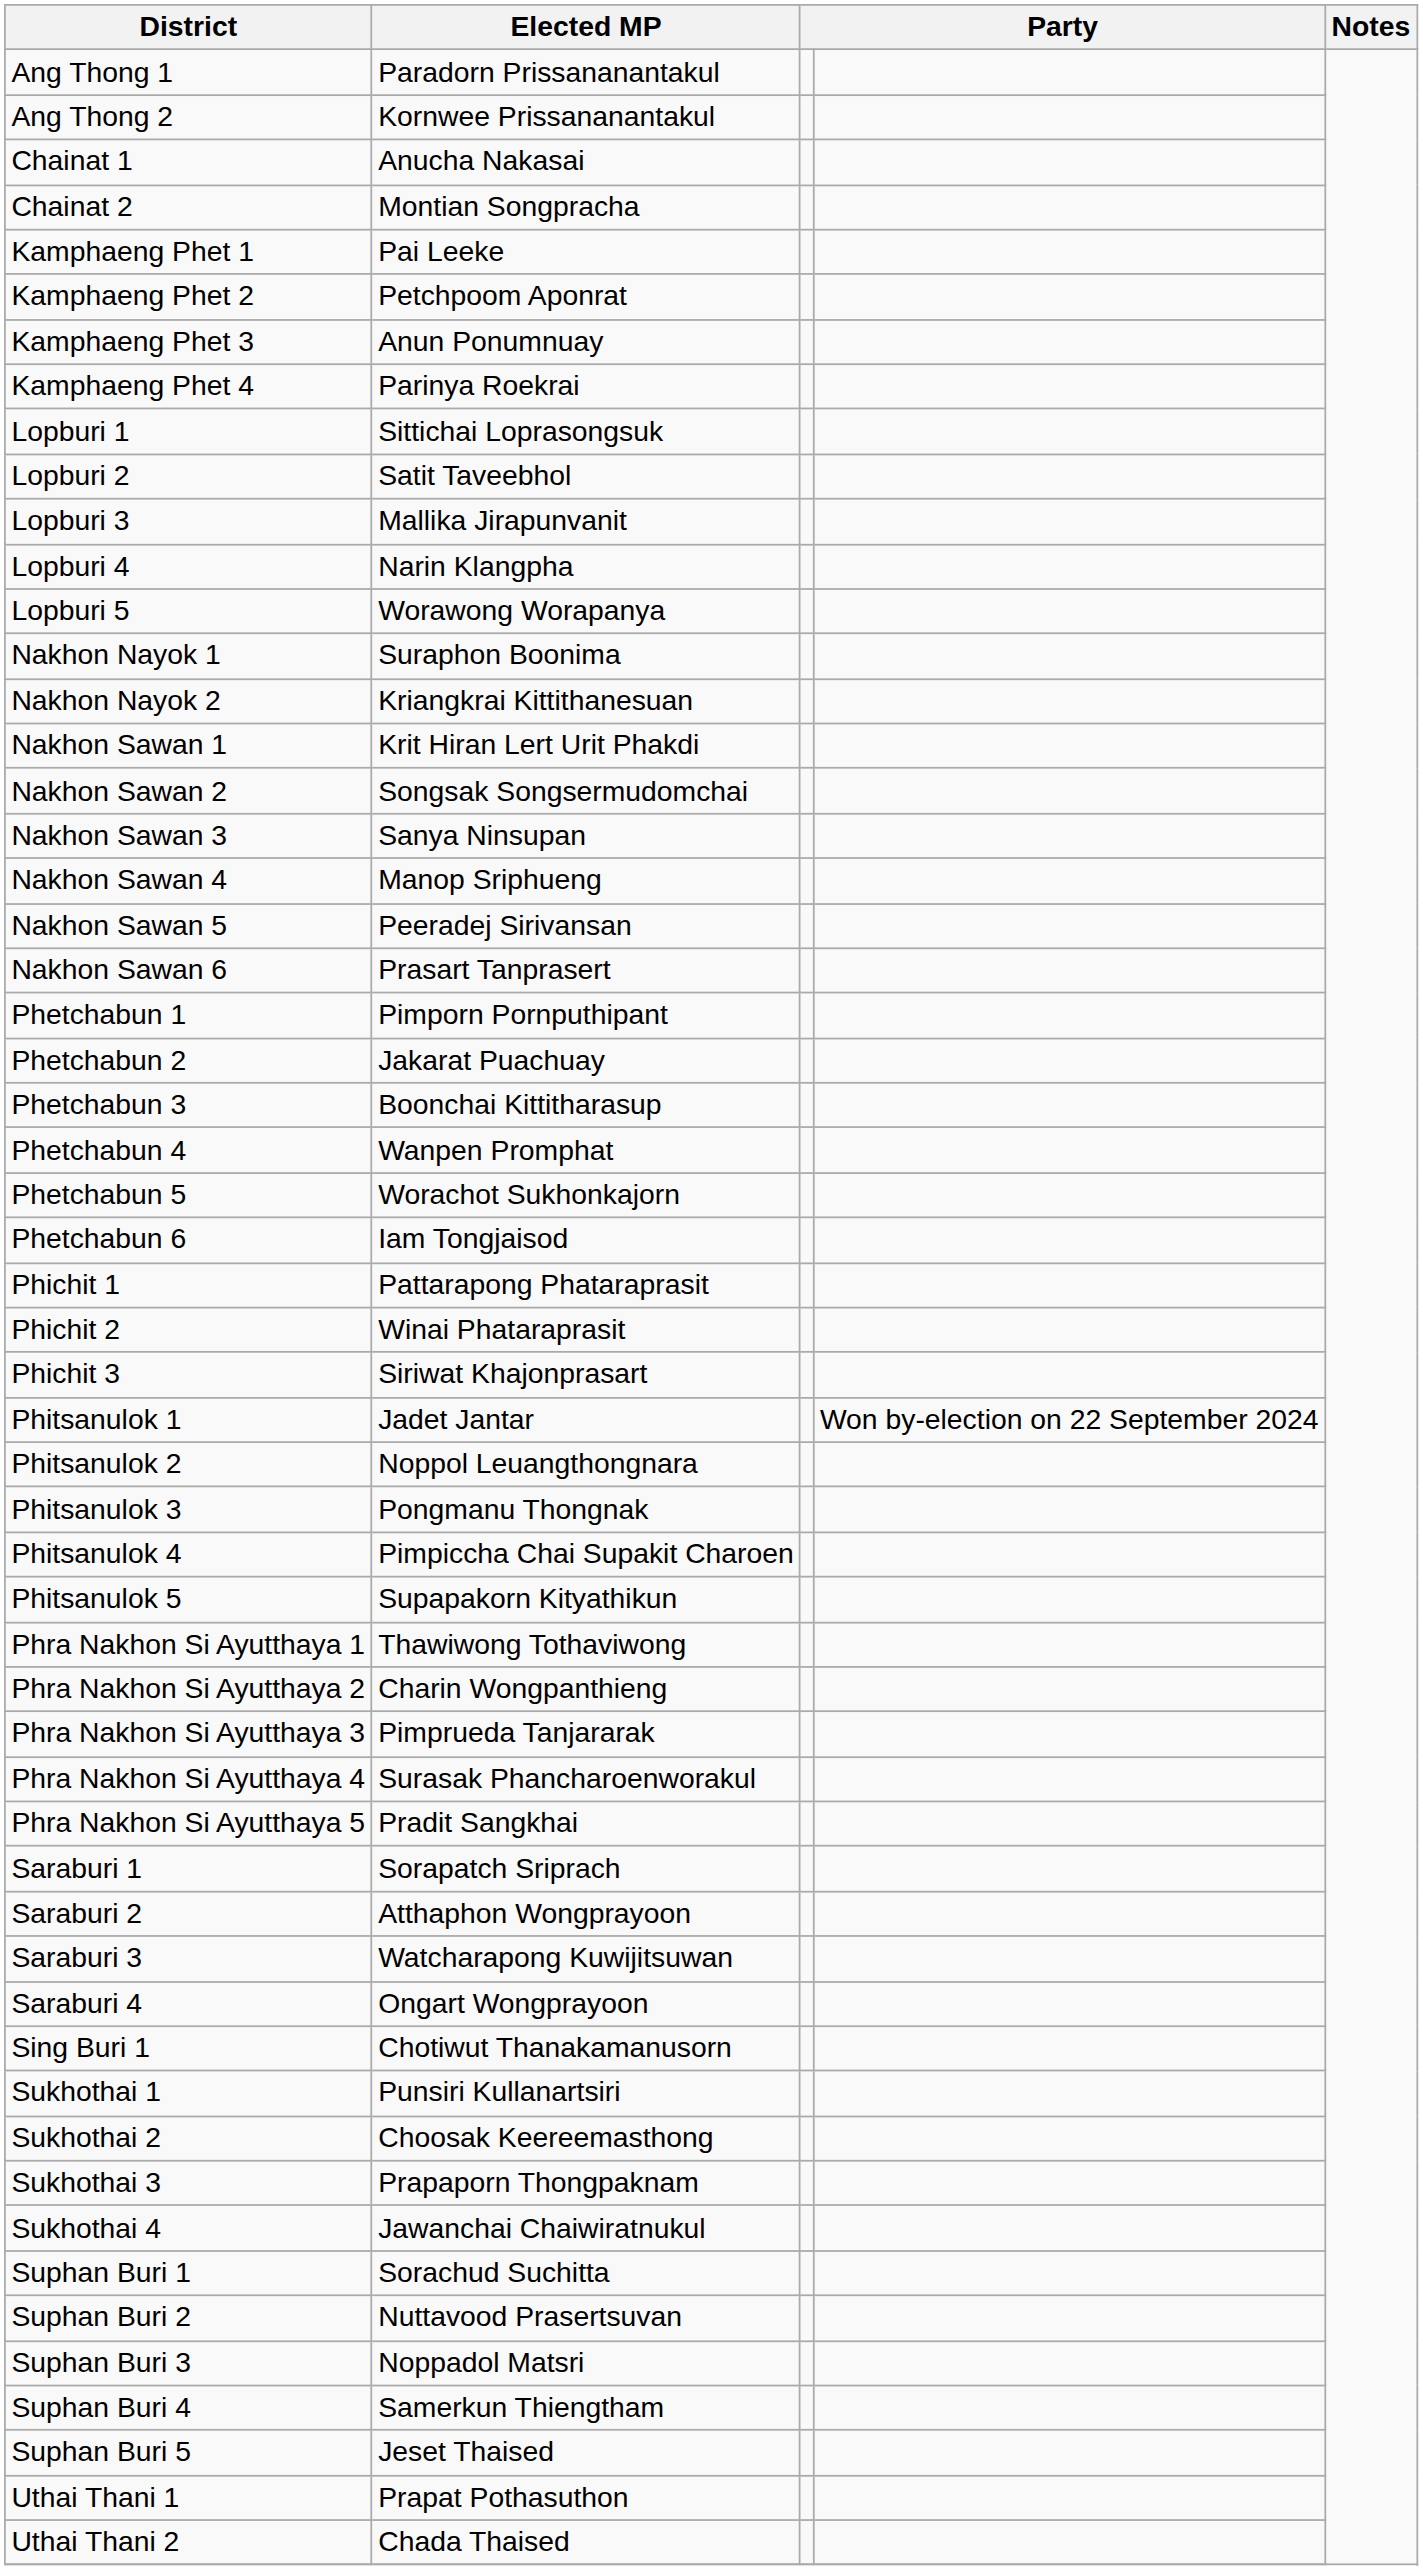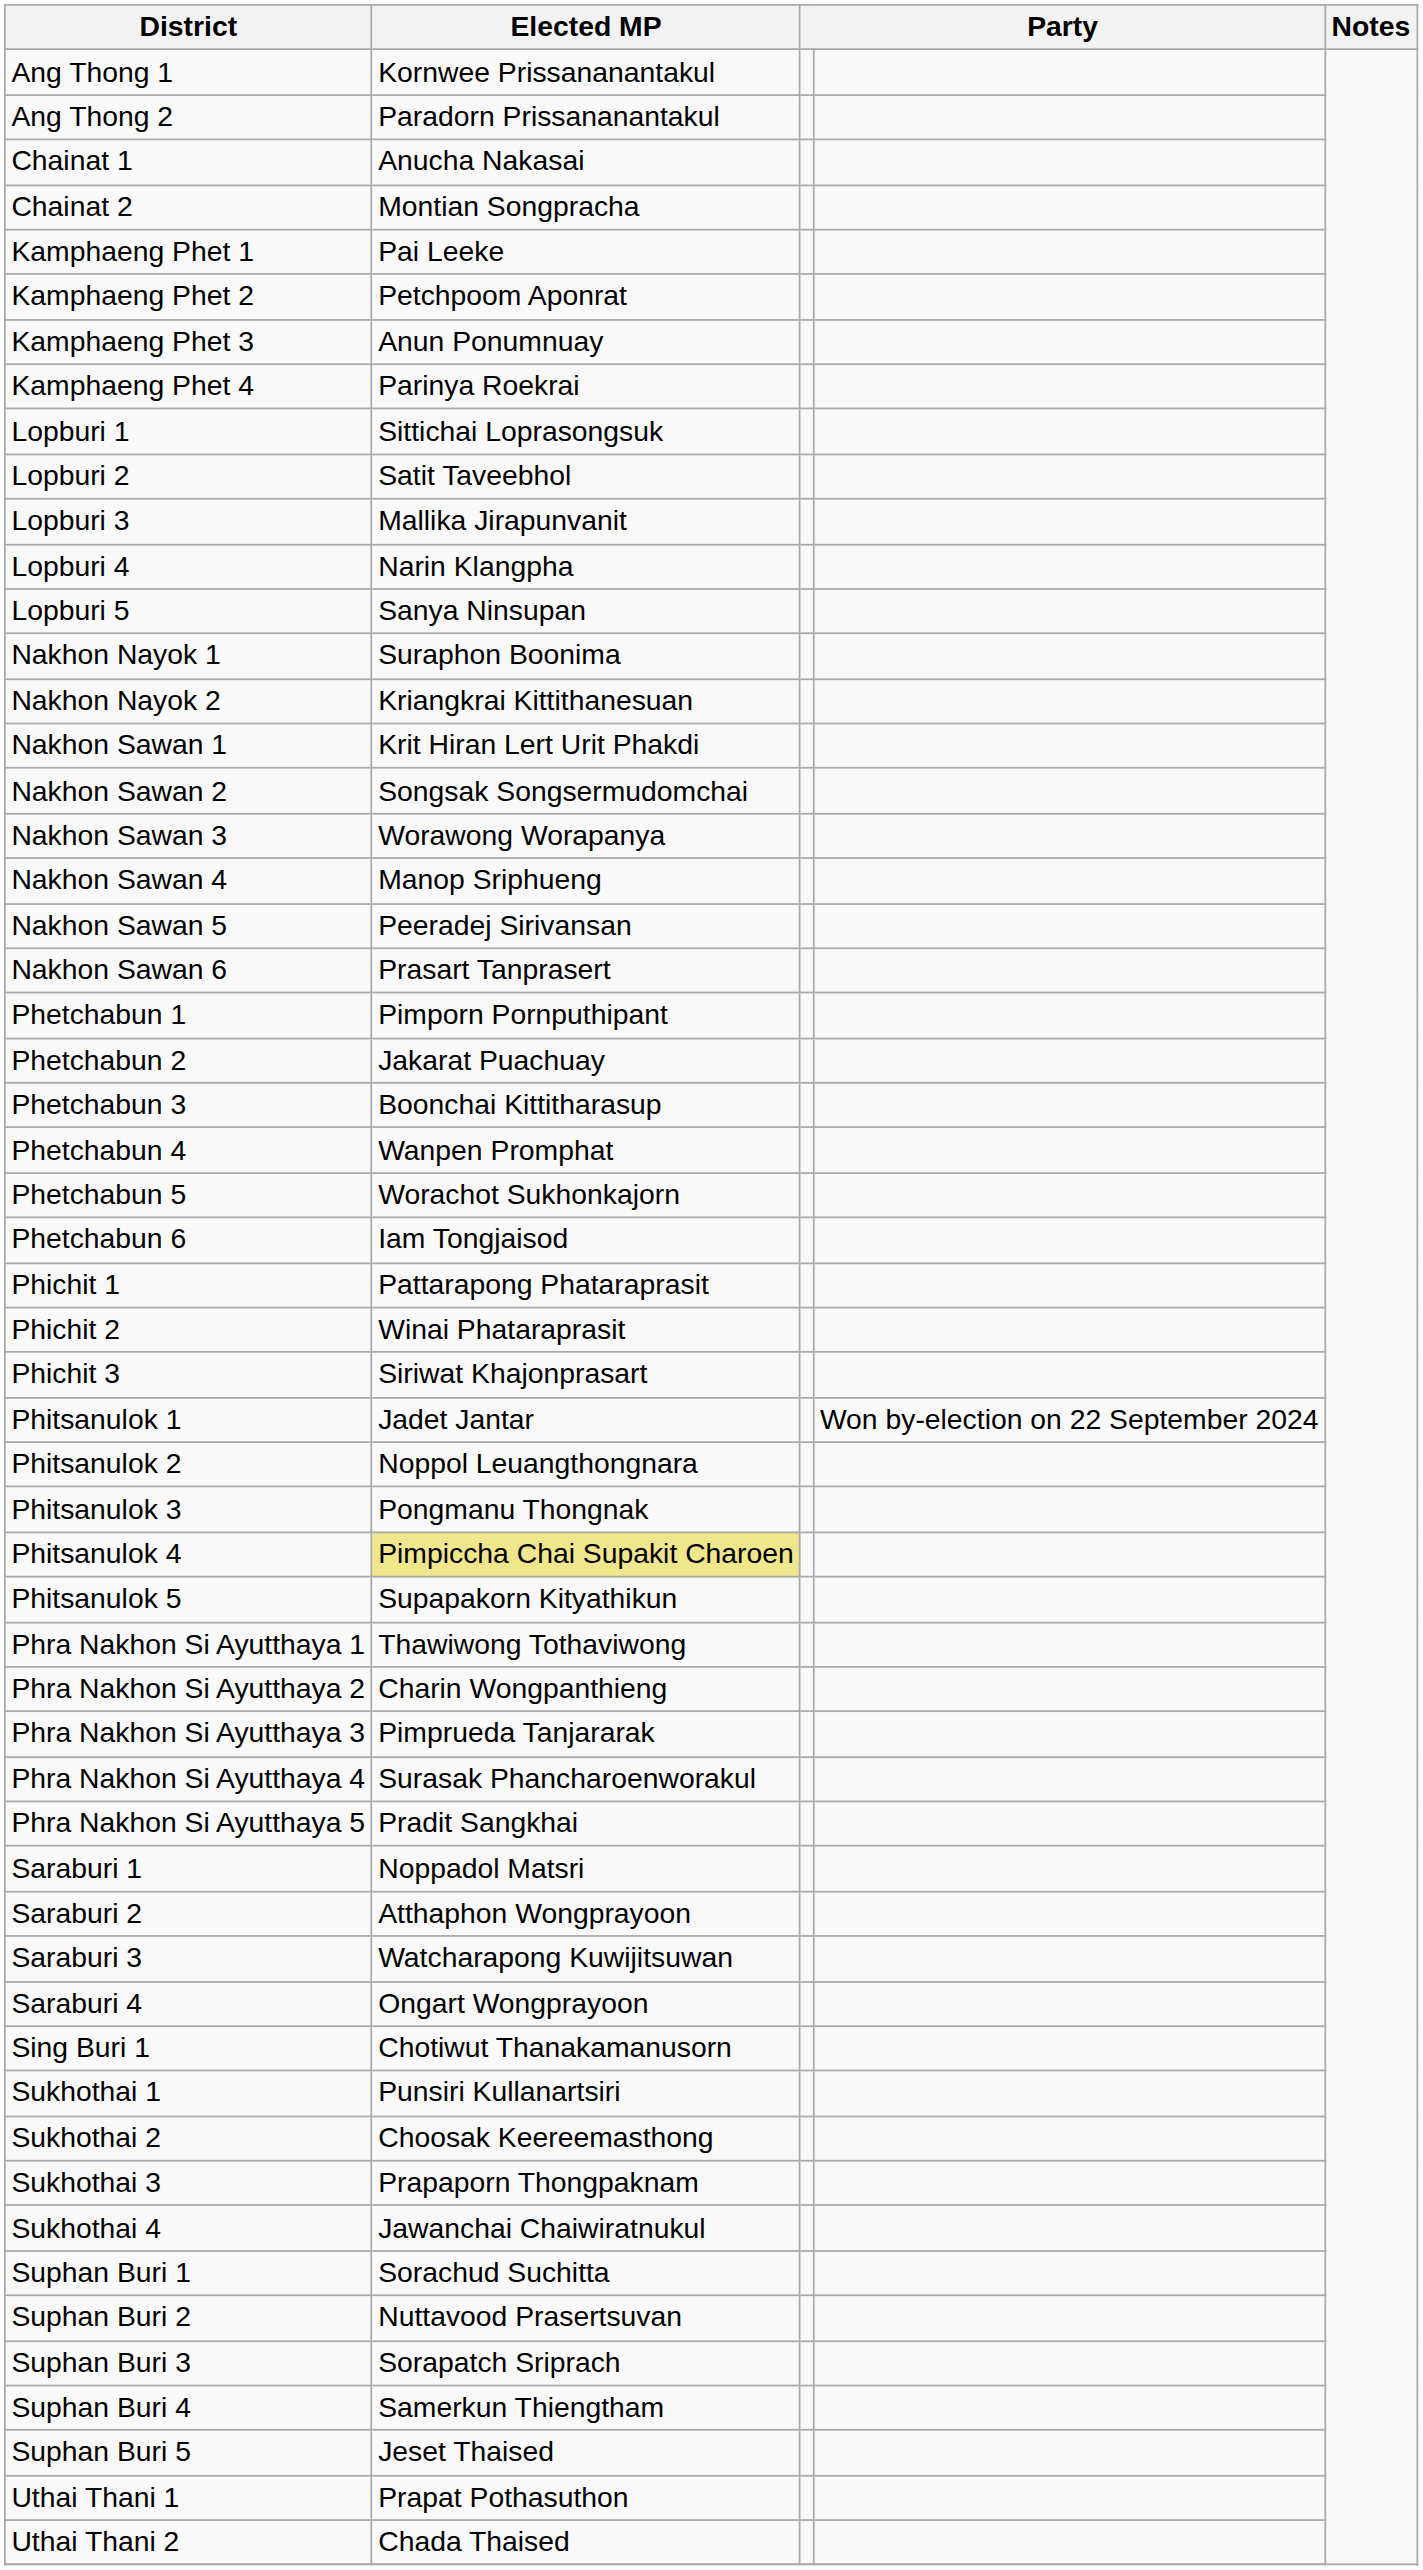(549, 71) Paradorn Prissananantakul -> (547, 71) Kornwee Prissananantakul
(547, 116) Kornwee Prissananantakul -> (549, 116) Paradorn Prissananantakul
(522, 610) Worawong Worapanya -> (482, 610) Sanya Ninsupan
(482, 835) Sanya Ninsupan -> (522, 835) Worawong Worapanya
(586, 1554) no background -> (586, 1554) khaki background
(499, 1868) Sorapatch Sriprach -> (481, 1868) Noppadol Matsri
(481, 2362) Noppadol Matsri -> (499, 2362) Sorapatch Sriprach
